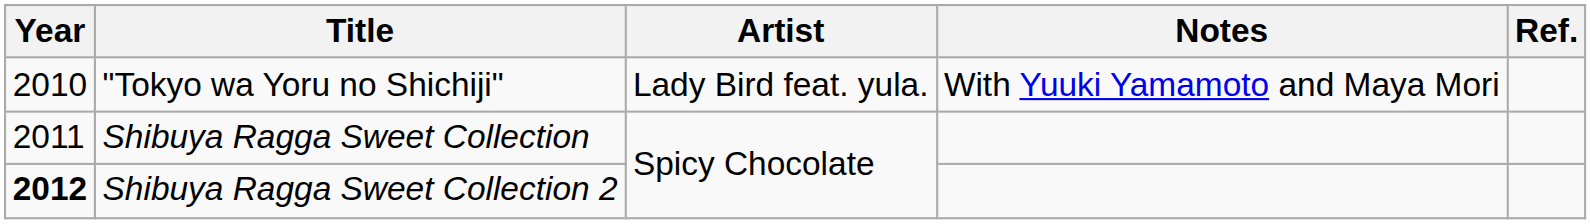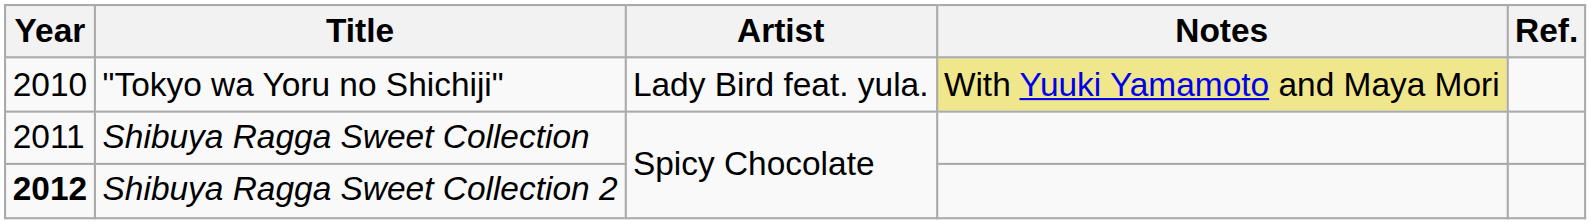(1222, 84) no background -> (1222, 84) khaki background
